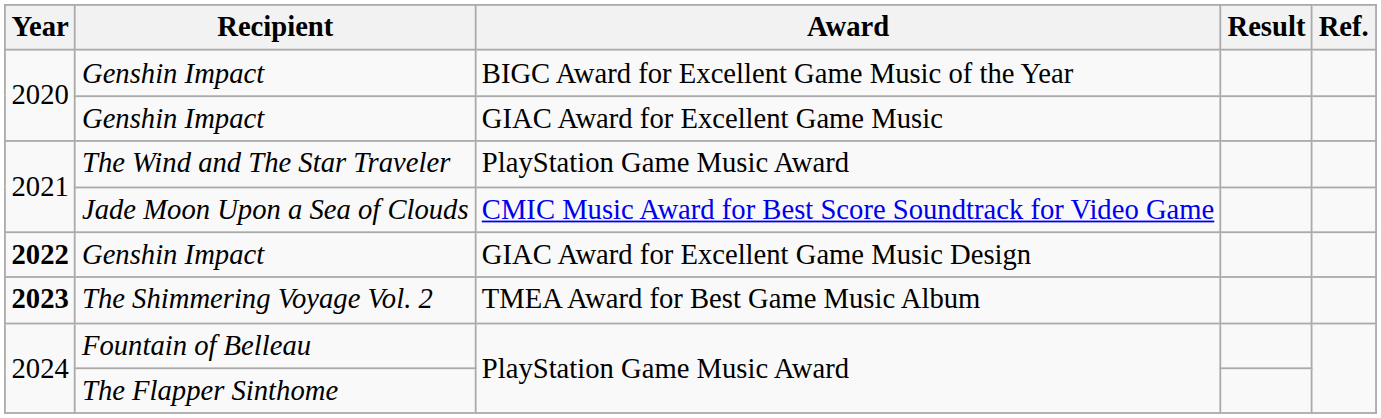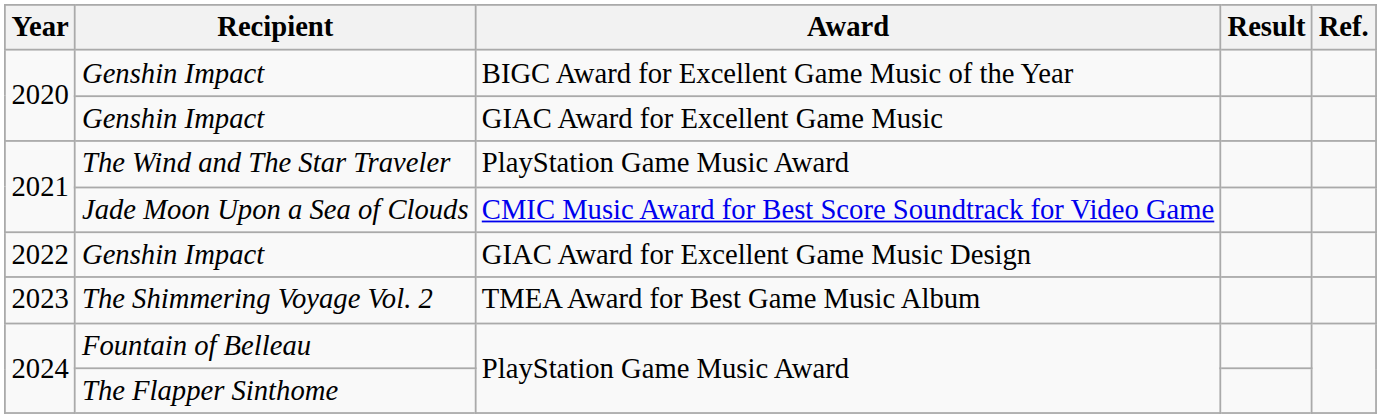(40, 254) bold -> (40, 254) normal
(40, 299) bold -> (40, 299) normal
